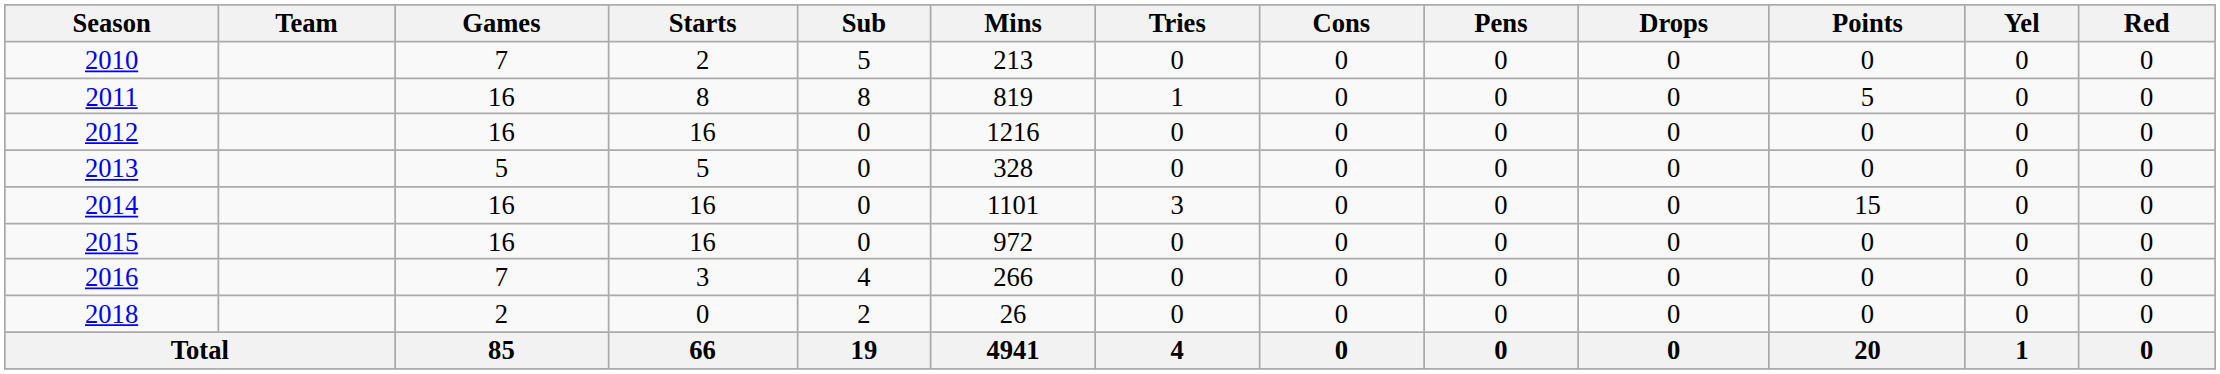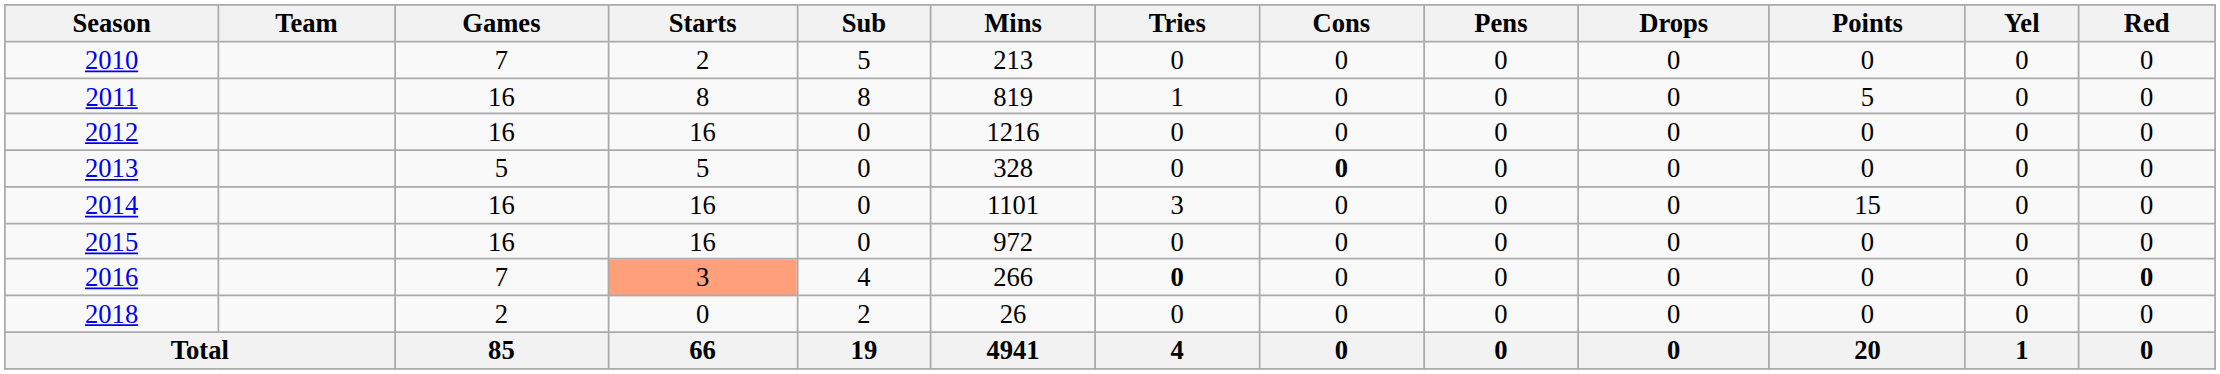(1341, 168) normal -> (1341, 168) bold
(703, 277) no background -> (703, 277) lightsalmon background
(1177, 277) normal -> (1177, 277) bold
(2147, 277) normal -> (2147, 277) bold
